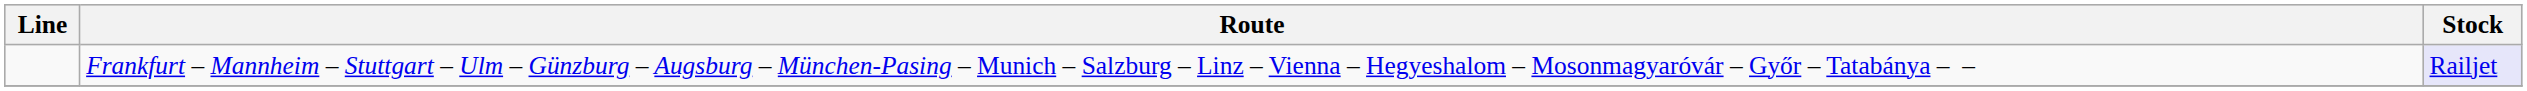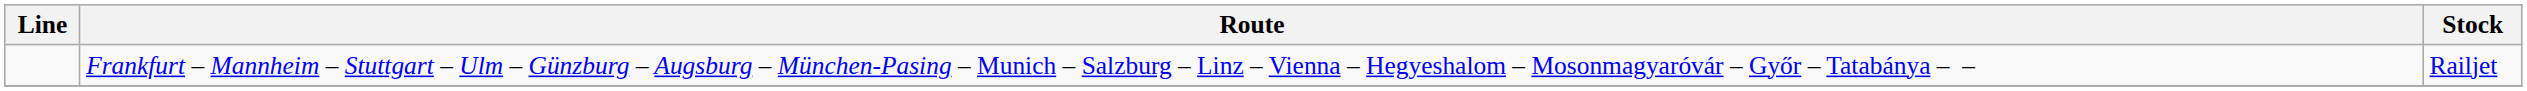(2463, 65) lavender background -> (2463, 65) no background
